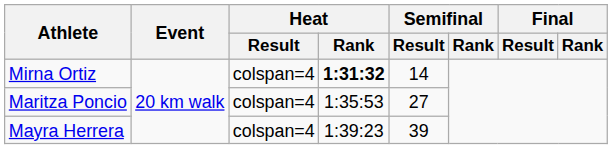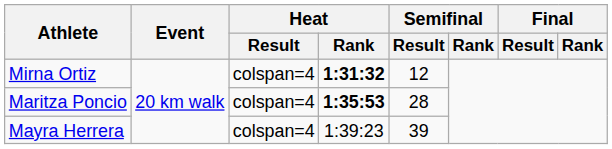(419, 74) 14 -> (419, 74) 12
(354, 102) normal -> (354, 102) bold
(419, 102) 27 -> (419, 102) 28
